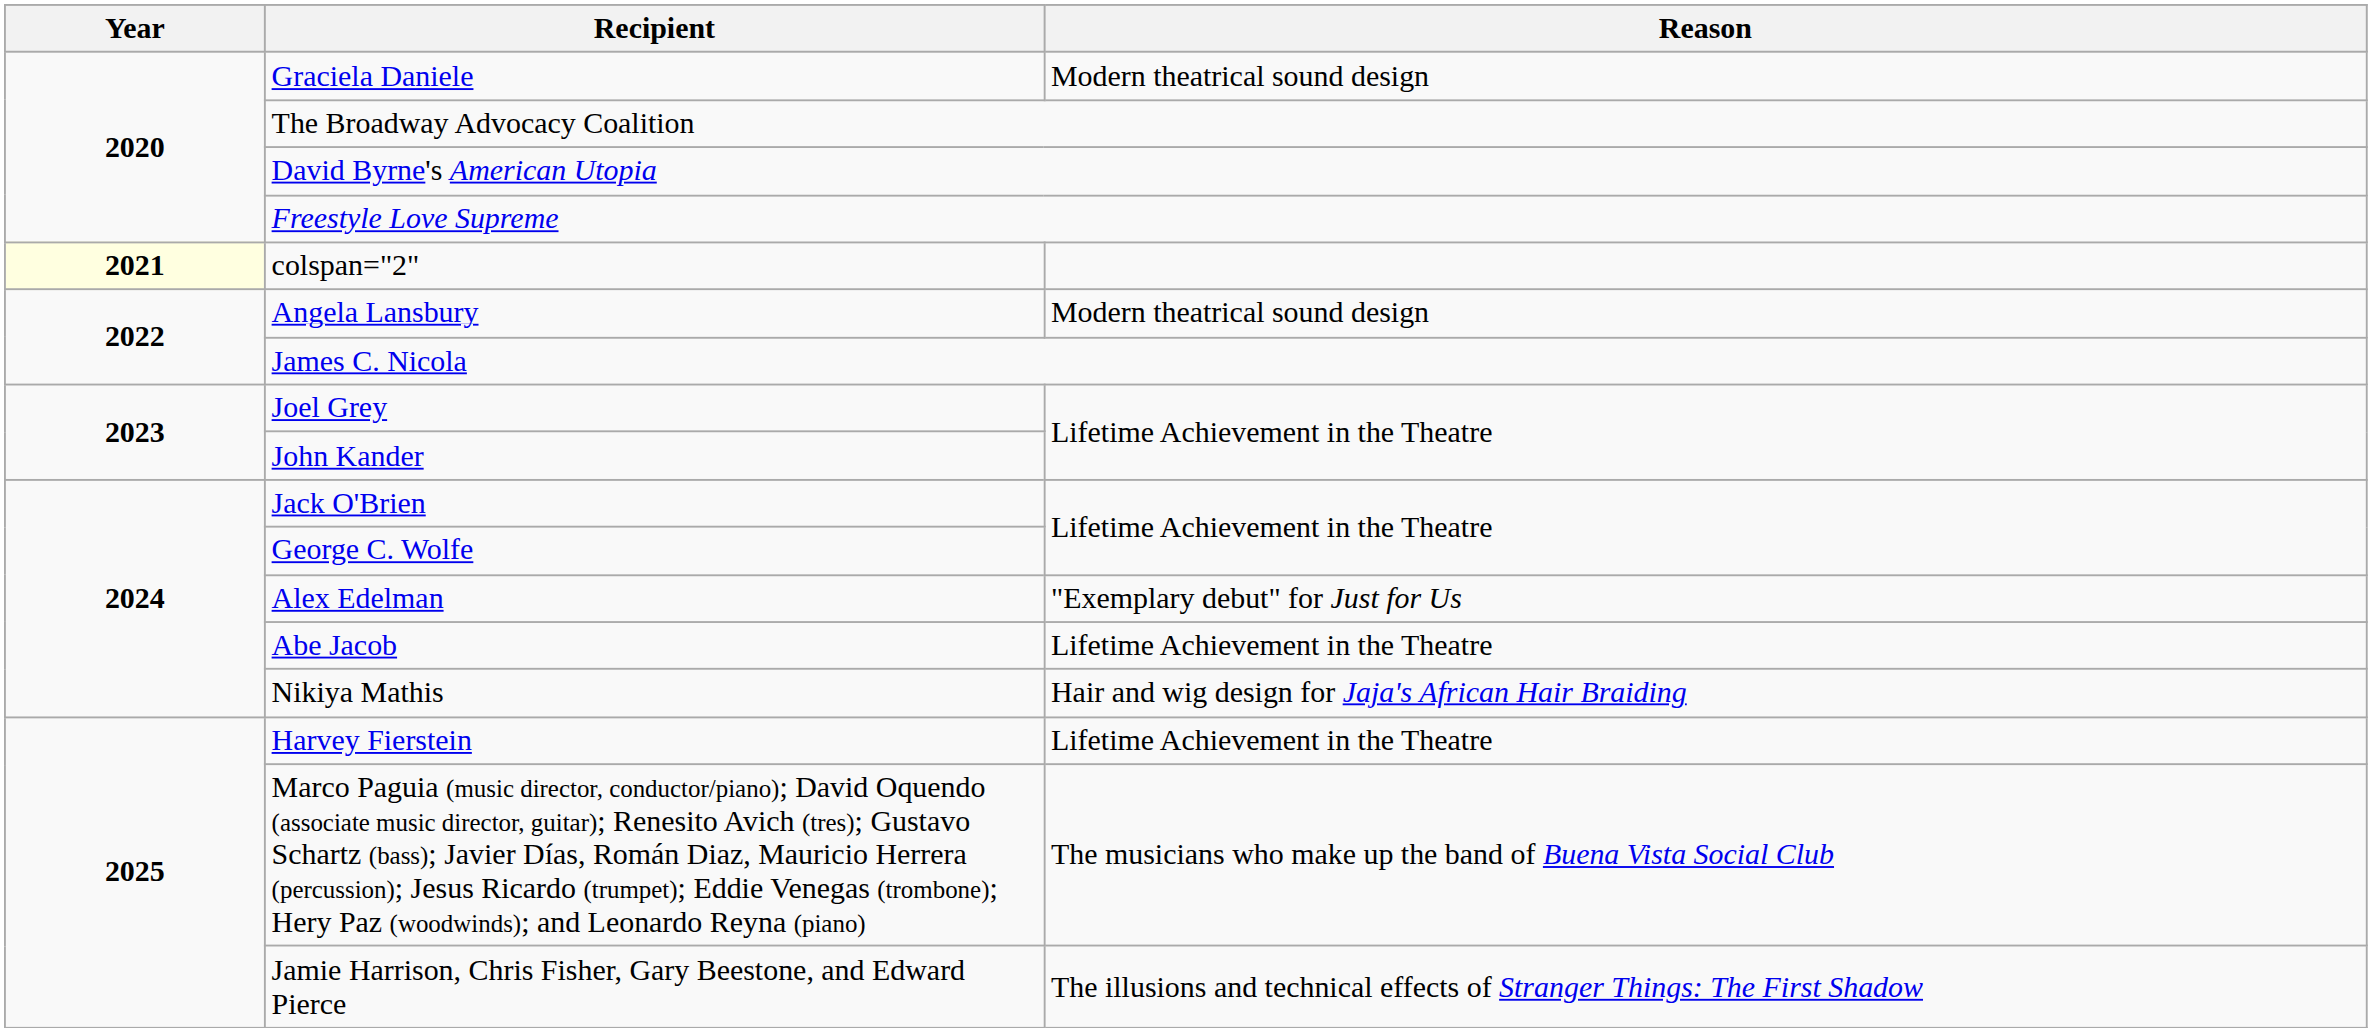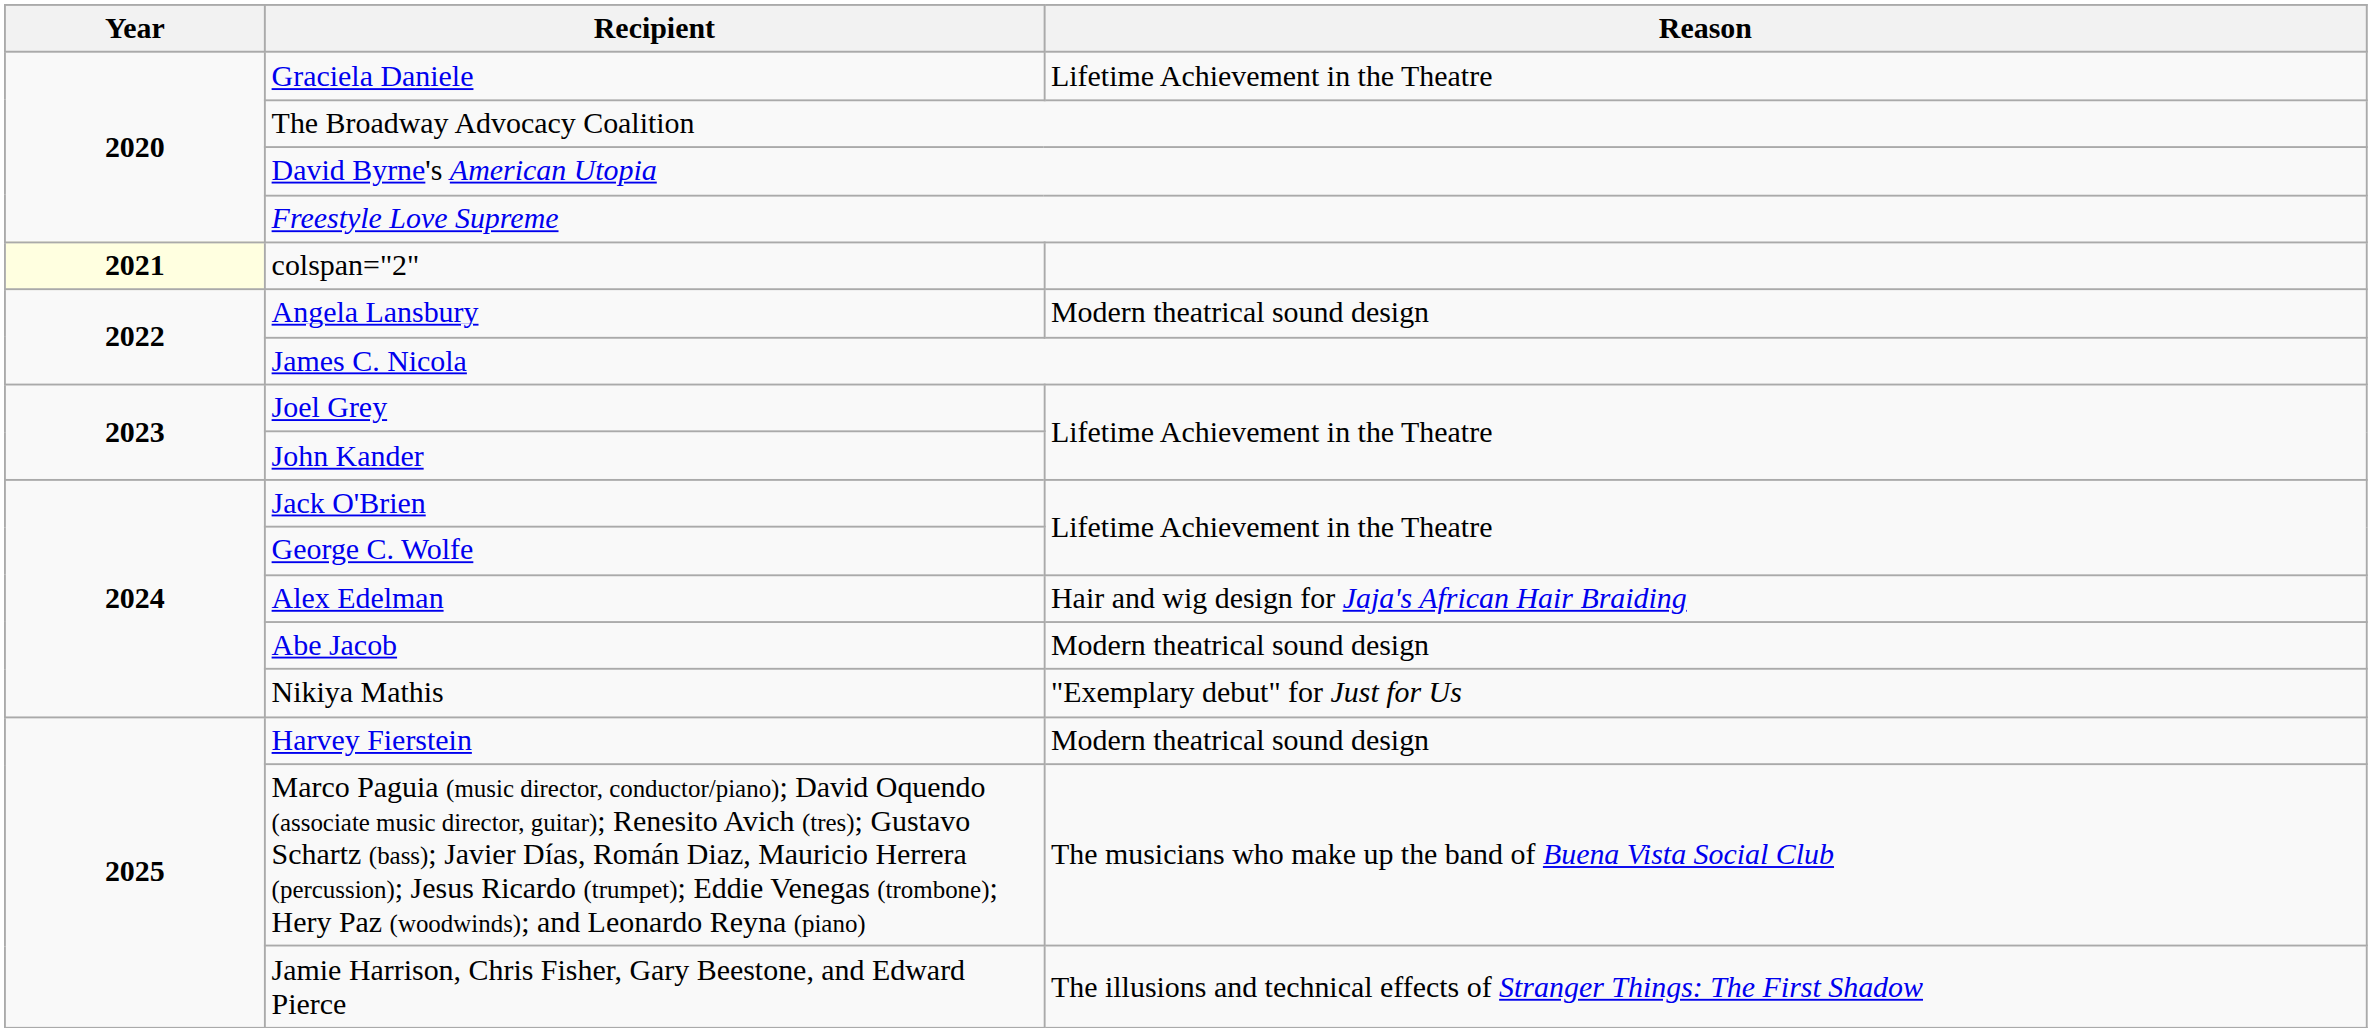(1240, 75) Modern theatrical sound design -> (1272, 75) Lifetime Achievement in the Theatre
(1256, 597) "Exemplary debut" for Just for Us -> (1369, 597) Hair and wig design for Jaja's African Hair Braiding
(1272, 645) Lifetime Achievement in the Theatre -> (1240, 645) Modern theatrical sound design
(1369, 692) Hair and wig design for Jaja's African Hair Braiding -> (1256, 692) "Exemplary debut" for Just for Us
(1272, 739) Lifetime Achievement in the Theatre -> (1240, 739) Modern theatrical sound design
